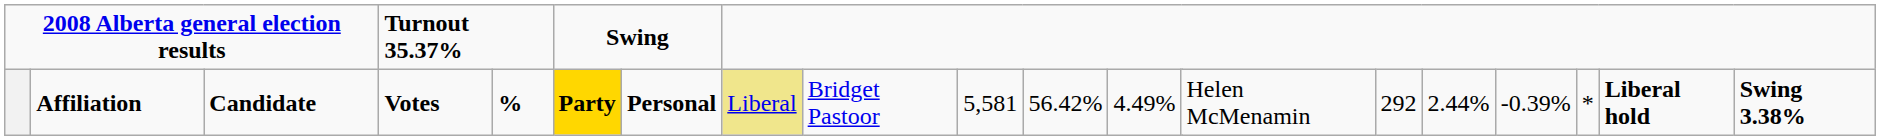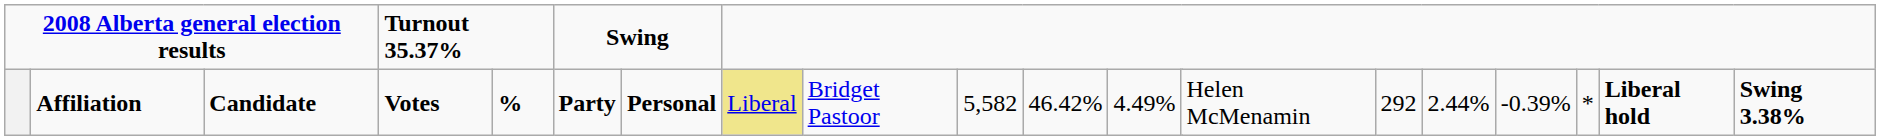(587, 102) gold background -> (587, 102) no background
(990, 102) 5,581 -> (990, 102) 5,582
(1065, 102) 56.42% -> (1065, 102) 46.42%
